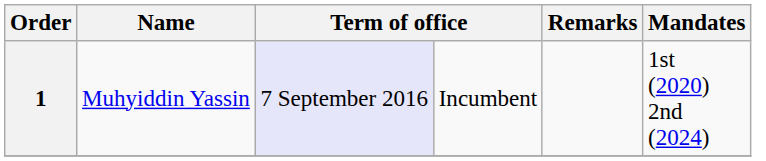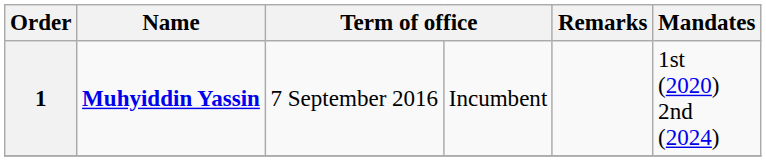(166, 98) normal -> (171, 98) bold
(344, 98) lavender background -> (354, 98) no background
